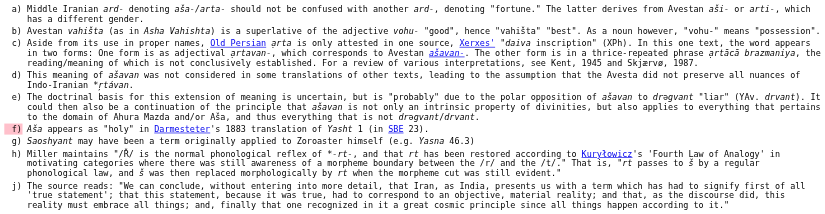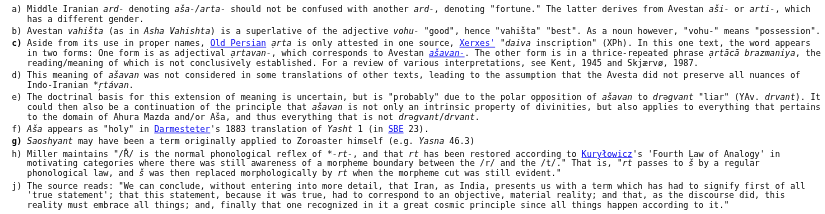(17, 43) normal -> (17, 43) bold
(17, 129) pink background -> (17, 129) no background
(17, 141) normal -> (17, 141) bold
